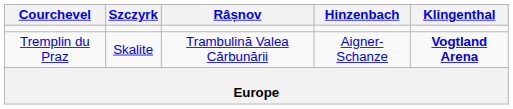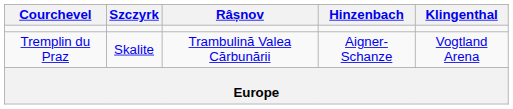(459, 49) bold -> (462, 49) normal
